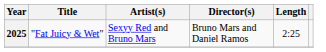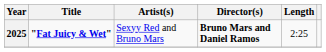(67, 33) normal -> (71, 33) bold
(224, 33) normal -> (235, 33) bold
